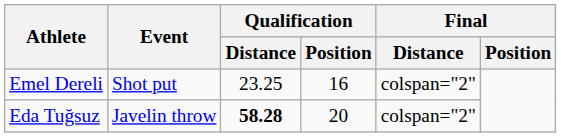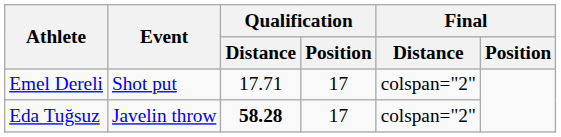(261, 84) 23.25 -> (261, 84) 17.71
(338, 84) 16 -> (338, 84) 17
(338, 116) 20 -> (338, 116) 17
